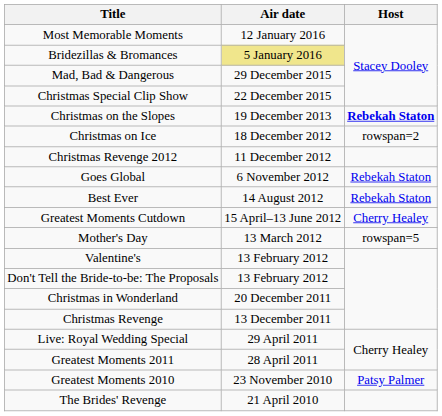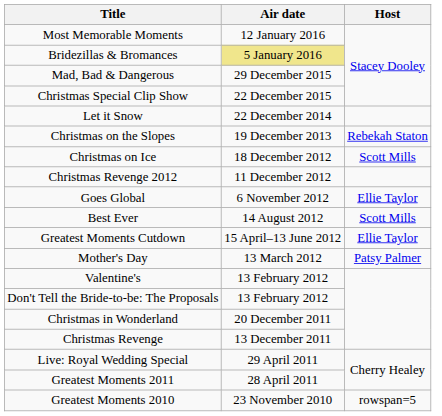+ row: (113, 116)
(391, 116) bold -> (388, 136) normal
(391, 136) rowspan=2 -> (388, 156) Scott Mills
(391, 177) Rebekah Staton -> (388, 197) Ellie Taylor
(391, 197) Rebekah Staton -> (388, 217) Scott Mills
(391, 217) Cherry Healey -> (388, 237) Ellie Taylor
(391, 237) rowspan=5 -> (388, 258) Patsy Palmer
(391, 380) Patsy Palmer -> (388, 400) rowspan=5
- row: (113, 400)
